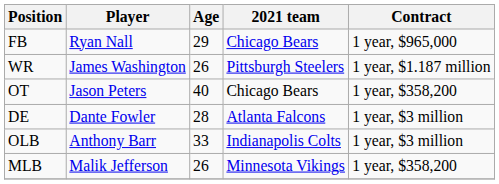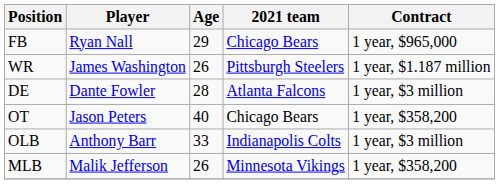rows swapped: (19, 91) <-> (19, 116)
